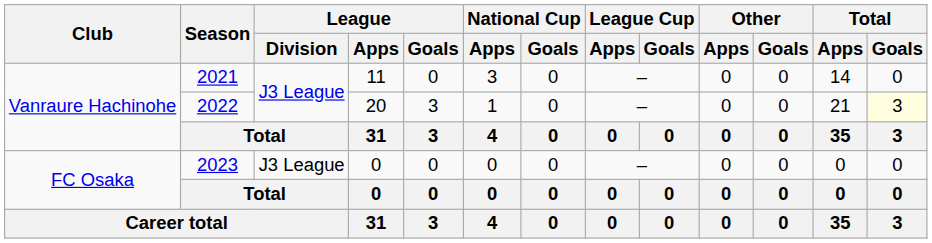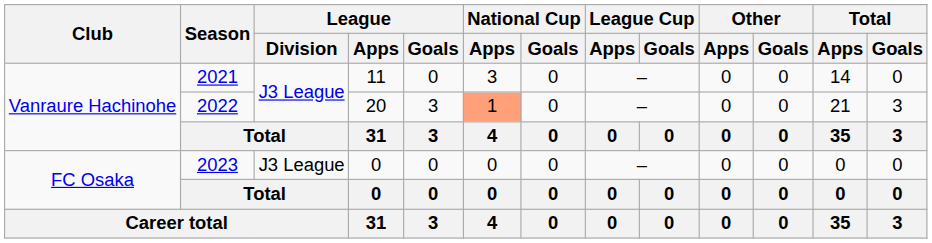(492, 106) no background -> (492, 106) lightsalmon background
(897, 106) lightyellow background -> (897, 106) no background
